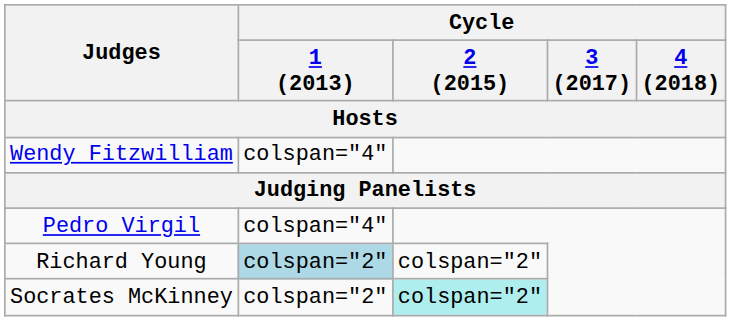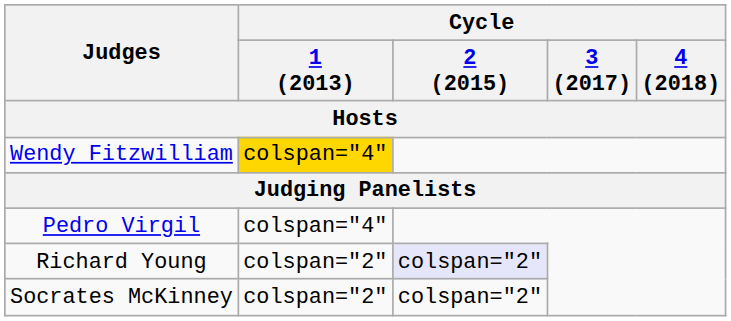(315, 155) no background -> (315, 155) gold background
(315, 261) lightblue background -> (315, 261) no background
(470, 261) no background -> (470, 261) lavender background
(470, 297) paleturquoise background -> (470, 297) no background
